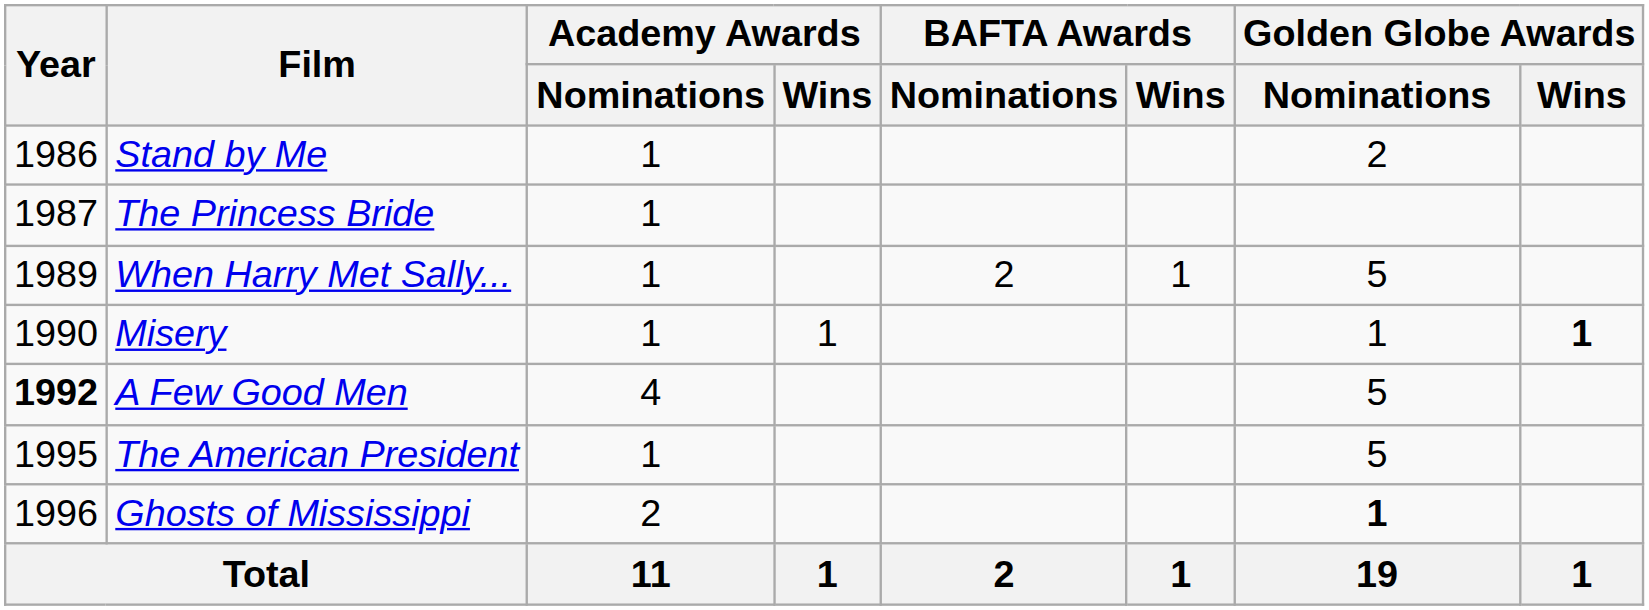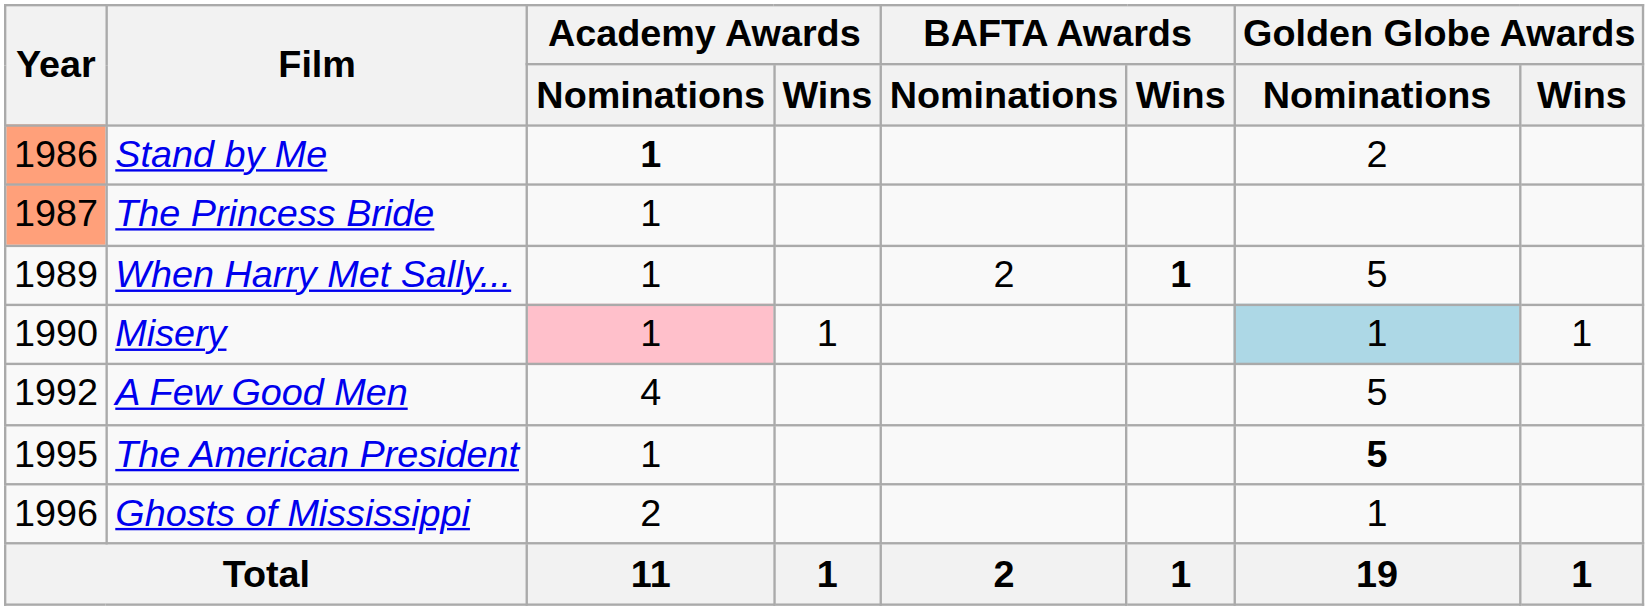(56, 154) no background -> (56, 154) lightsalmon background
(651, 154) normal -> (651, 154) bold
(56, 214) no background -> (56, 214) lightsalmon background
(1181, 273) normal -> (1181, 273) bold
(651, 333) no background -> (651, 333) pink background
(1377, 333) no background -> (1377, 333) lightblue background
(1582, 333) bold -> (1582, 333) normal
(56, 393) bold -> (56, 393) normal
(1377, 453) normal -> (1377, 453) bold
(1377, 513) bold -> (1377, 513) normal
